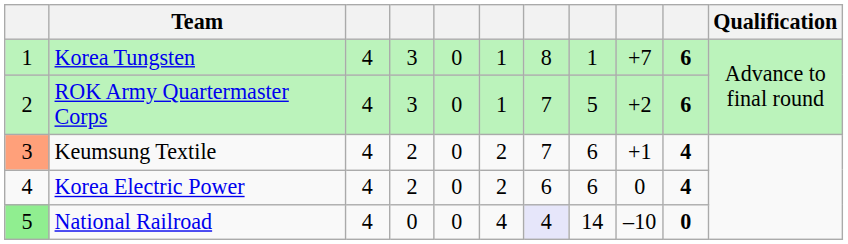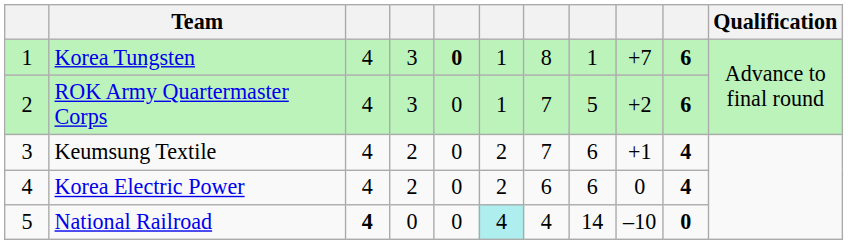(457, 57) normal -> (457, 57) bold
(27, 151) lightsalmon background -> (27, 151) no background
(27, 221) lightgreen background -> (27, 221) no background
(367, 221) normal -> (367, 221) bold
(502, 221) no background -> (502, 221) paleturquoise background
(546, 221) lavender background -> (546, 221) no background
